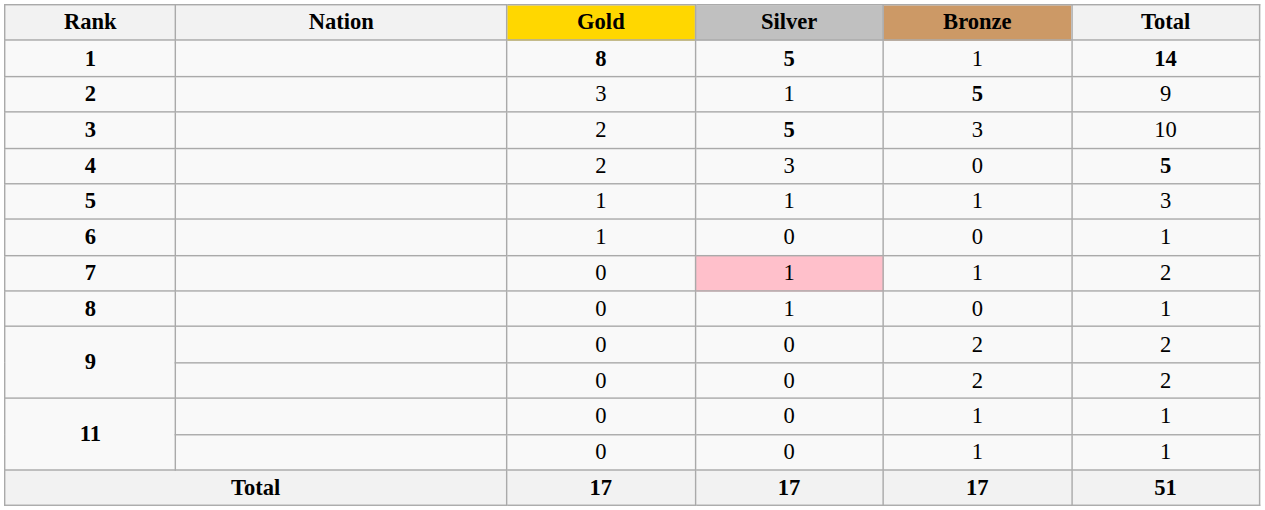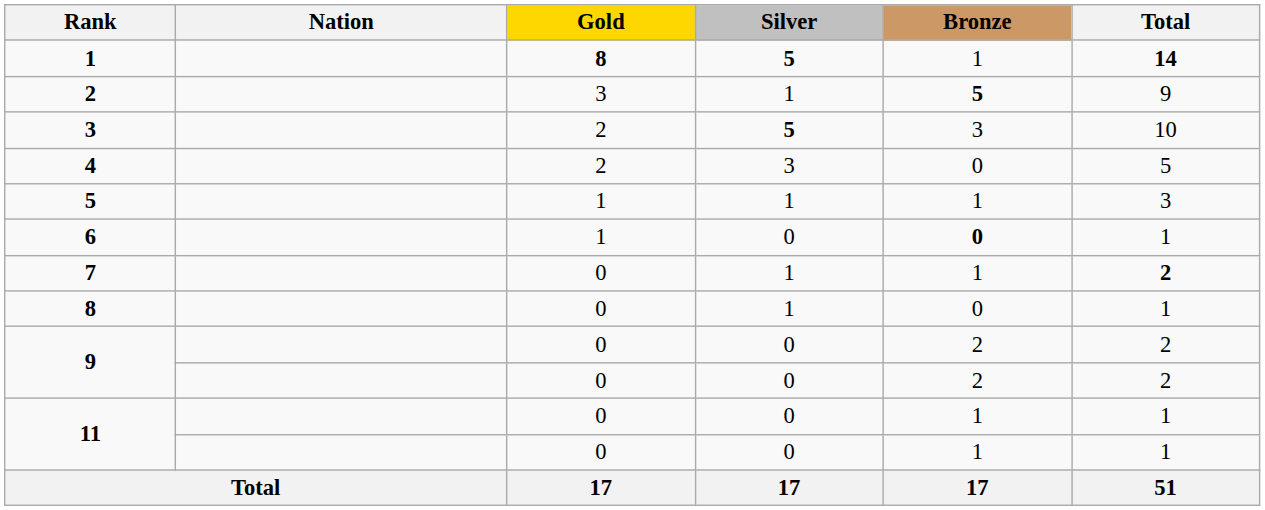(1166, 165) bold -> (1166, 165) normal
(977, 237) normal -> (977, 237) bold
(789, 272) pink background -> (789, 272) no background
(1166, 272) normal -> (1166, 272) bold
